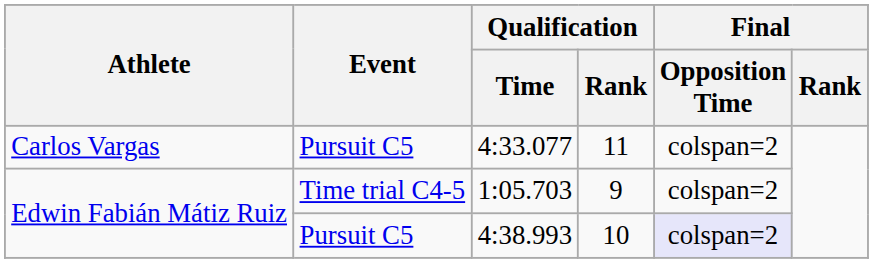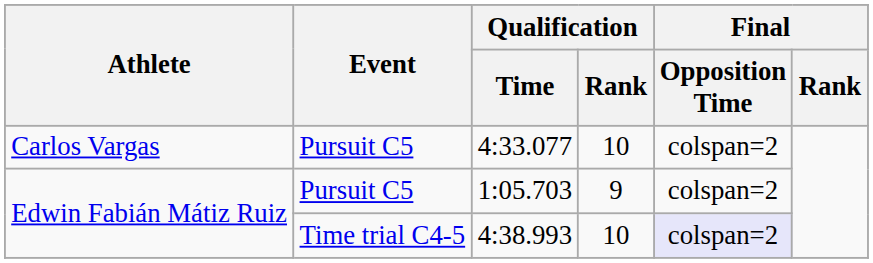(616, 146) 11 -> (616, 146) 10
(382, 191) Time trial C4-5 -> (356, 191) Pursuit C5
(356, 235) Pursuit C5 -> (382, 235) Time trial C4-5
